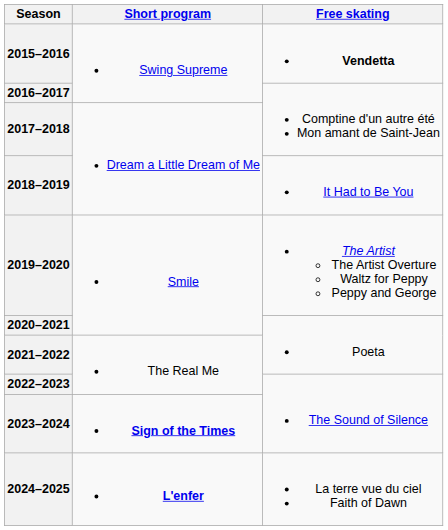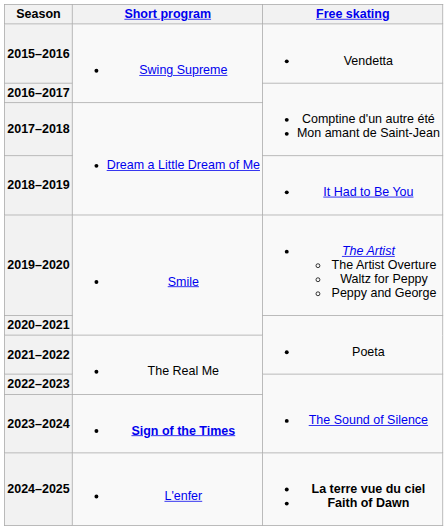(353, 61) bold -> (353, 61) normal
(168, 496) bold -> (168, 496) normal
(353, 496) normal -> (353, 496) bold
